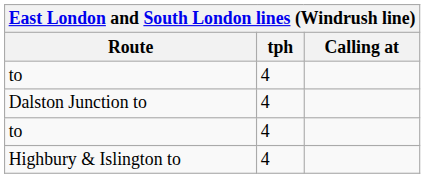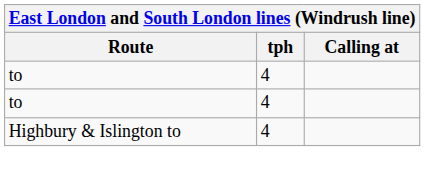- row: (78, 103)
